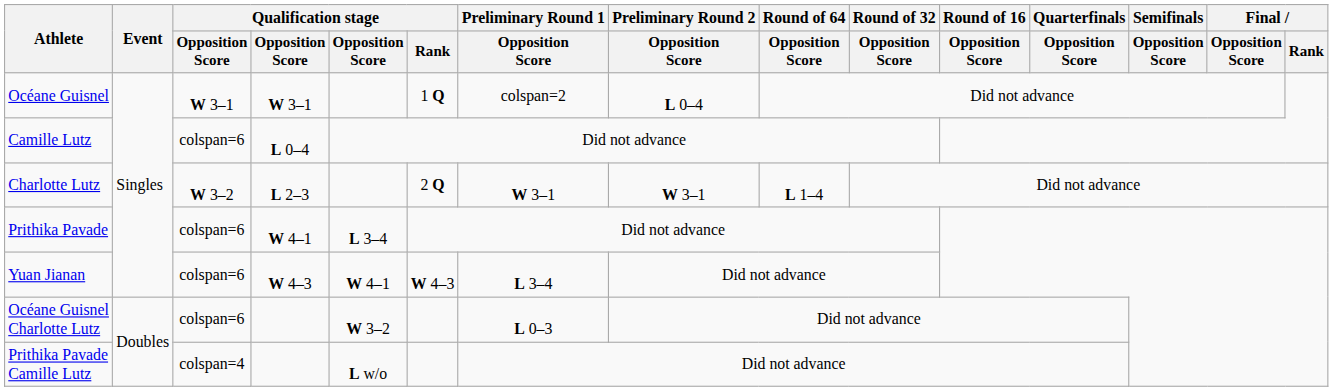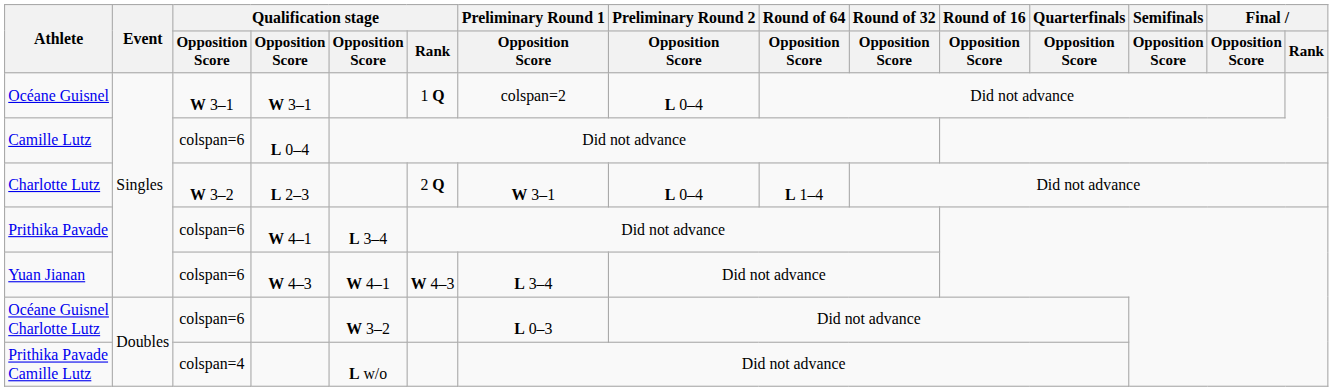(684, 194) W 3–1 -> (684, 194) L 0–4
